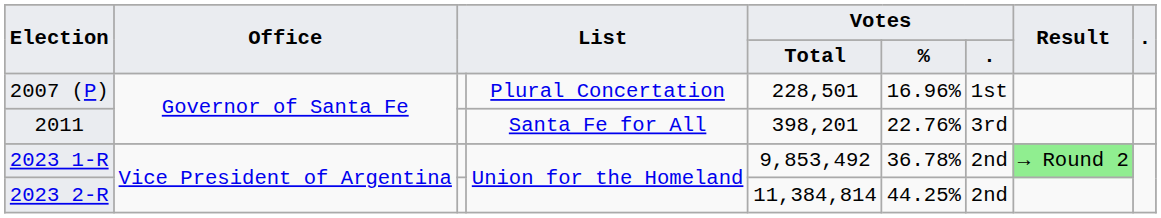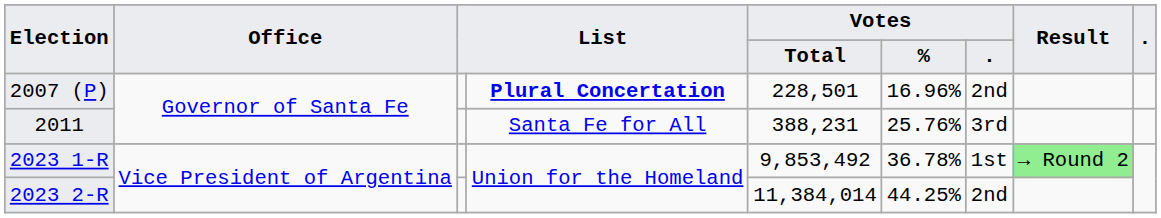(608, 91) normal -> (608, 91) bold
(989, 91) 1st -> (989, 91) 2nd
(815, 126) 398,201 -> (815, 126) 388,231
(924, 126) 22.76% -> (924, 126) 25.76%
(989, 160) 2nd -> (989, 160) 1st
(815, 195) 11,384,814 -> (815, 195) 11,384,014
